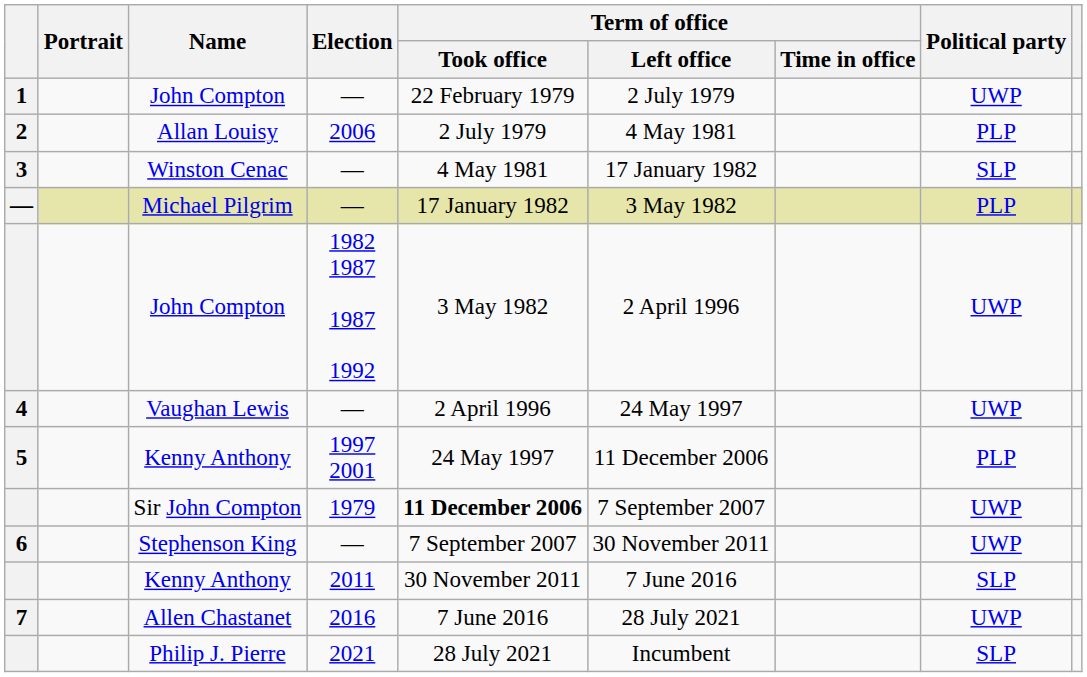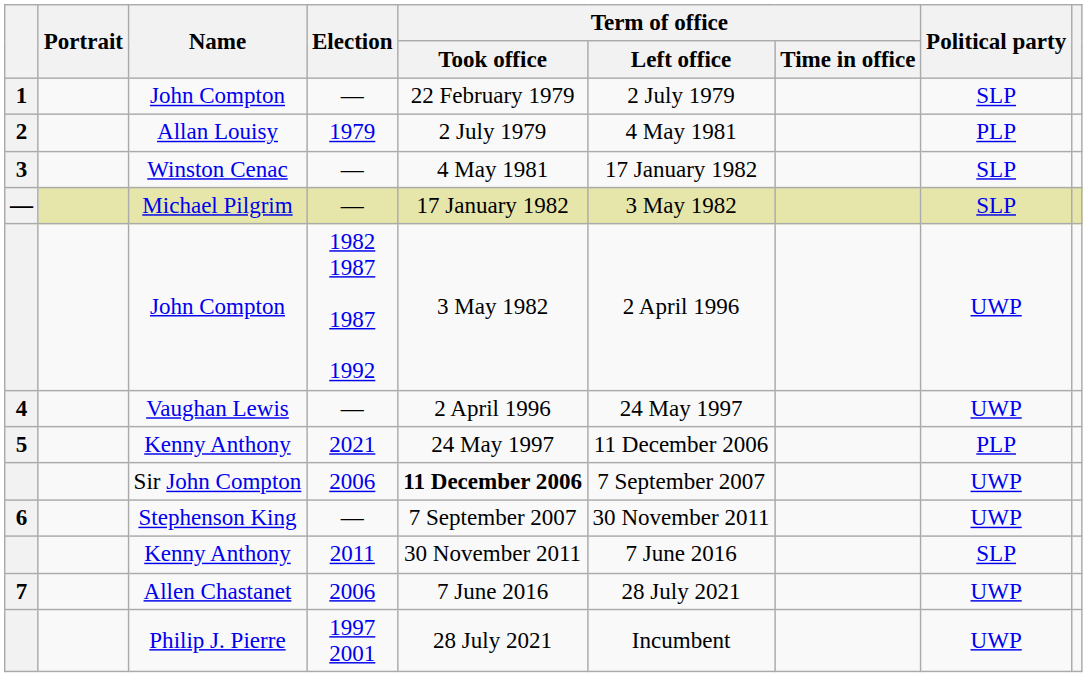(996, 95) UWP -> (996, 95) SLP
(352, 132) 2006 -> (352, 132) 1979
(996, 205) PLP -> (996, 205) SLP
(352, 457) 1997 2001 -> (352, 444) 2021
(352, 507) 1979 -> (352, 481) 2006
(352, 616) 2016 -> (352, 590) 2006
(352, 653) 2021 -> (352, 640) 1997 2001
(996, 653) SLP -> (996, 640) UWP
